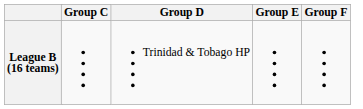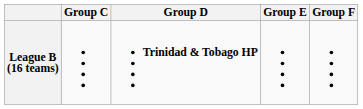(182, 68) normal -> (186, 68) bold
